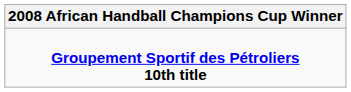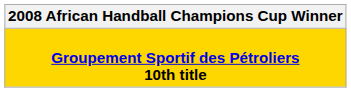(175, 66) no background -> (175, 66) gold background
